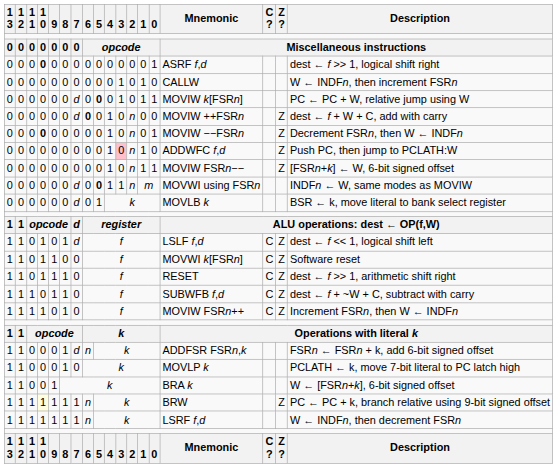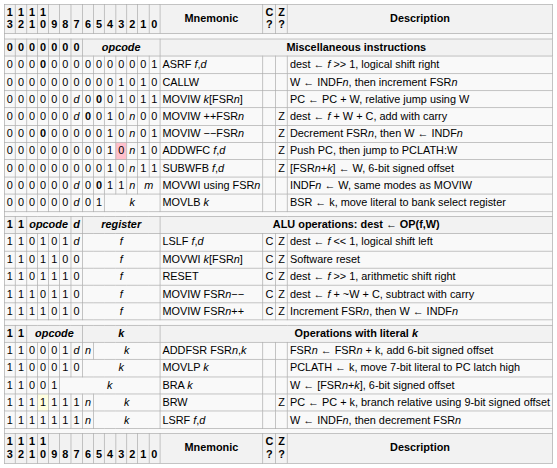(203, 168) MOVIW FSRn−− -> (193, 168) SUBWFB f,d
(193, 294) SUBWFB f,d -> (203, 294) MOVIW FSRn−−
